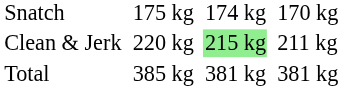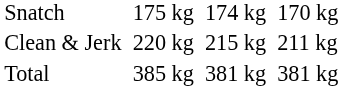(235, 43) lightgreen background -> (235, 43) no background
